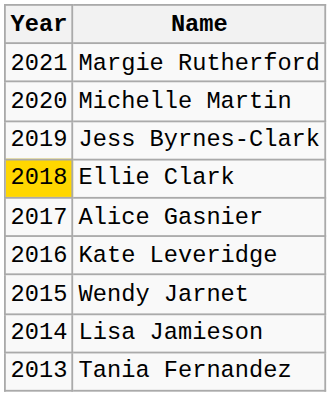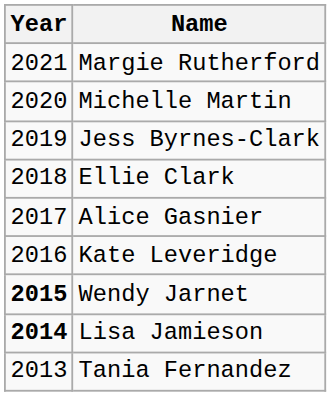(39, 178) gold background -> (39, 178) no background
(39, 294) normal -> (39, 294) bold
(39, 333) normal -> (39, 333) bold
